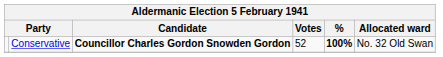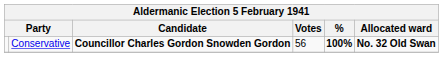(301, 44) 52 -> (301, 44) 56
(395, 44) normal -> (396, 44) bold
